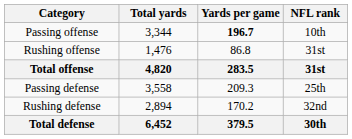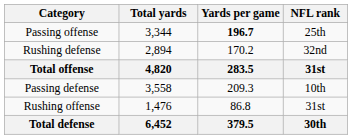(315, 32) 10th -> (315, 32) 25th
rows swapped: (62, 50) <-> (62, 106)
(315, 87) 25th -> (315, 87) 10th
